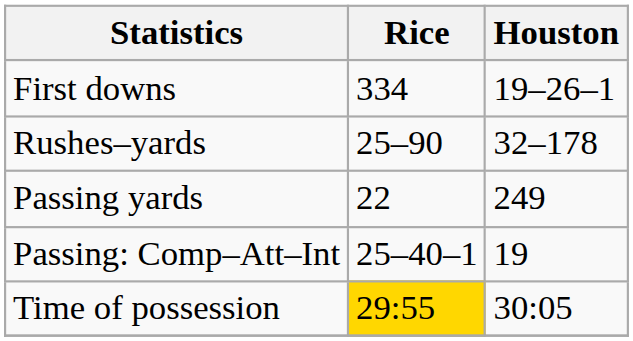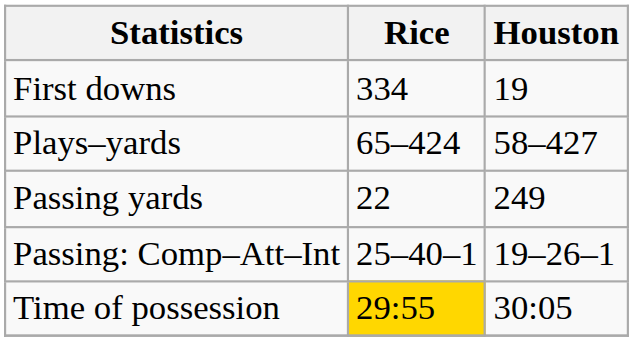(554, 87) 19–26–1 -> (511, 87) 19
+ row: (97, 142)
- row: (110, 142)
(511, 253) 19 -> (554, 253) 19–26–1
